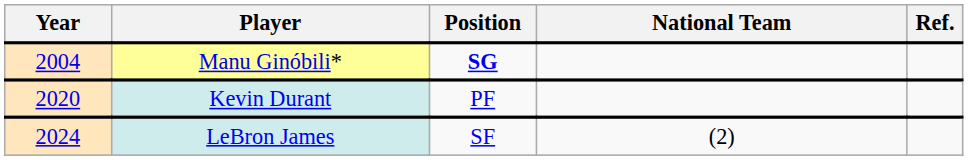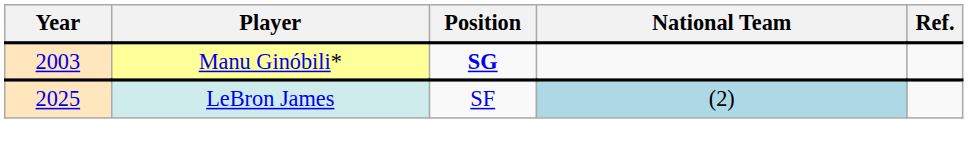(58, 61) 2004 -> (58, 61) 2003
- row: (270, 99)
(58, 136) 2024 -> (58, 99) 2025
(722, 136) no background -> (722, 99) lightblue background
